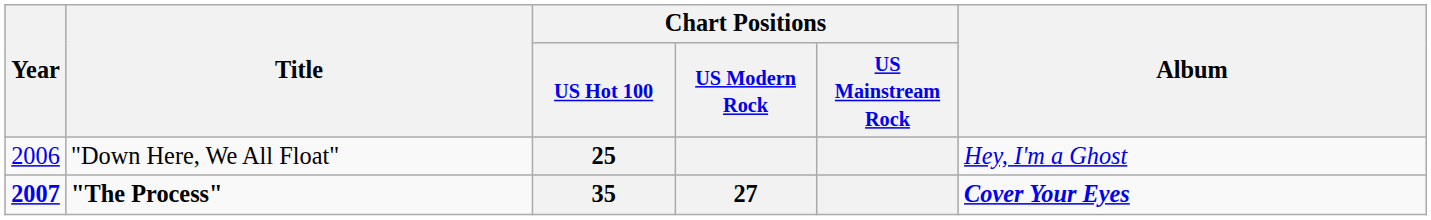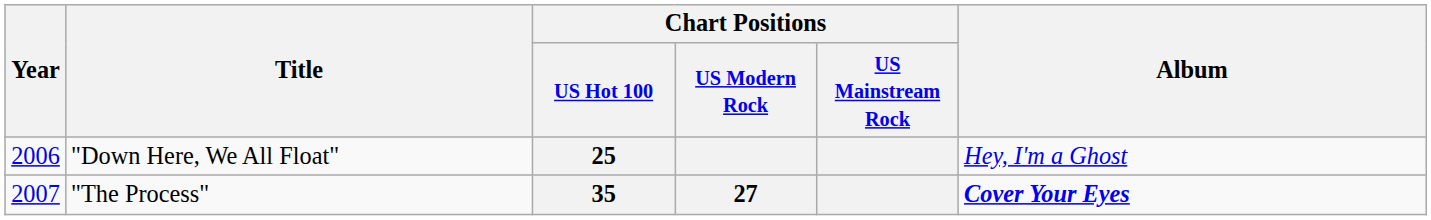(36, 194) bold -> (36, 194) normal
(147, 194) bold -> (140, 194) normal
